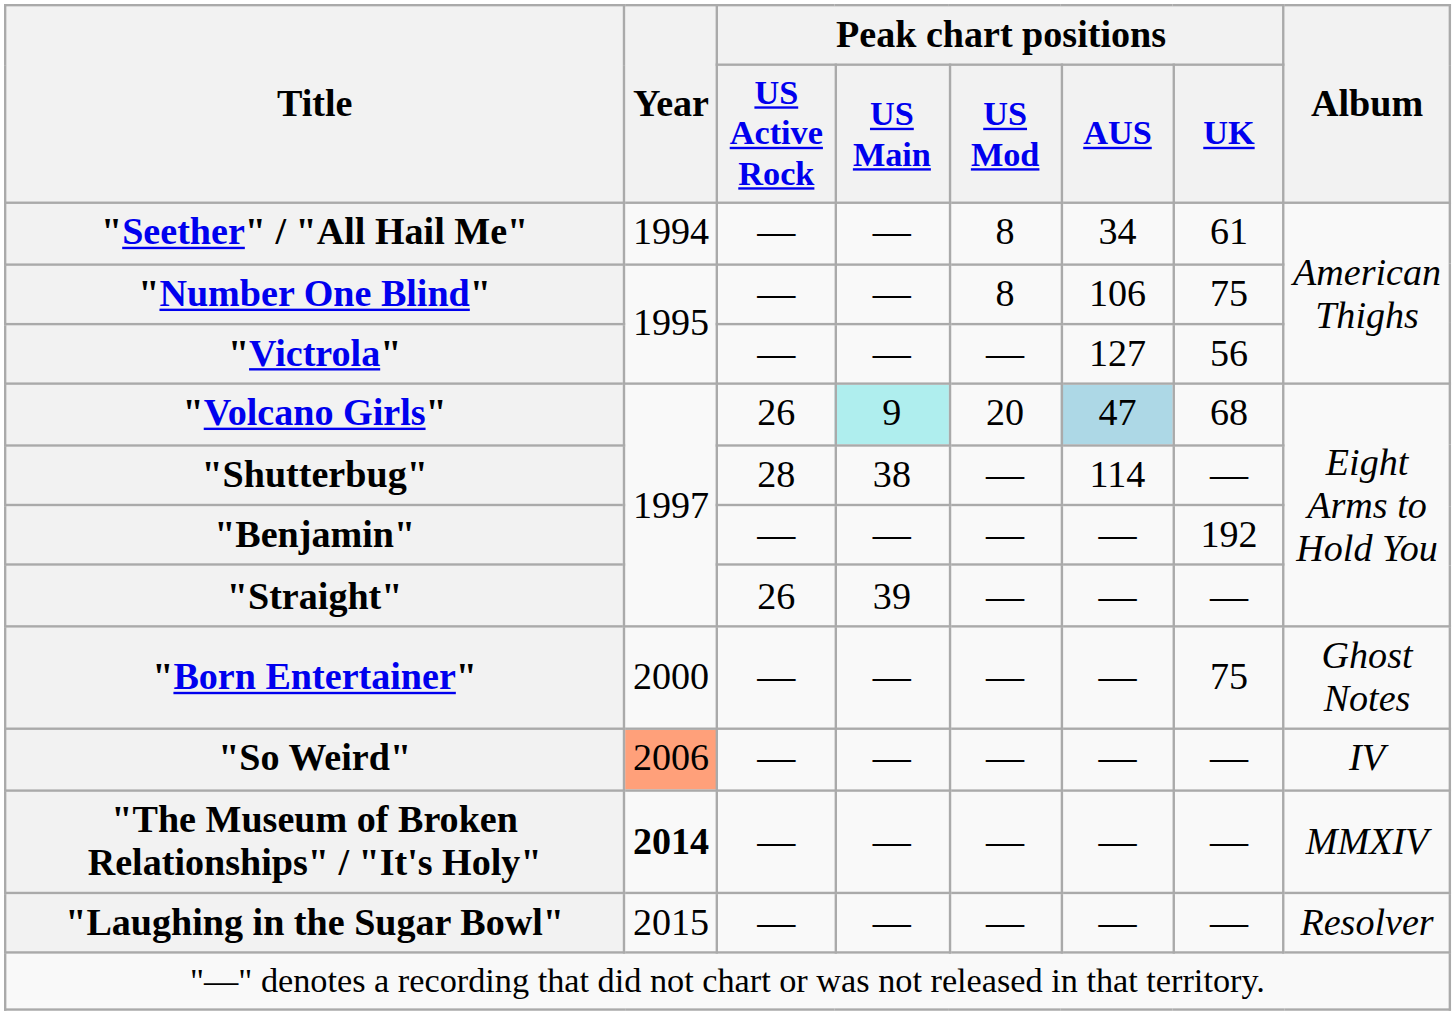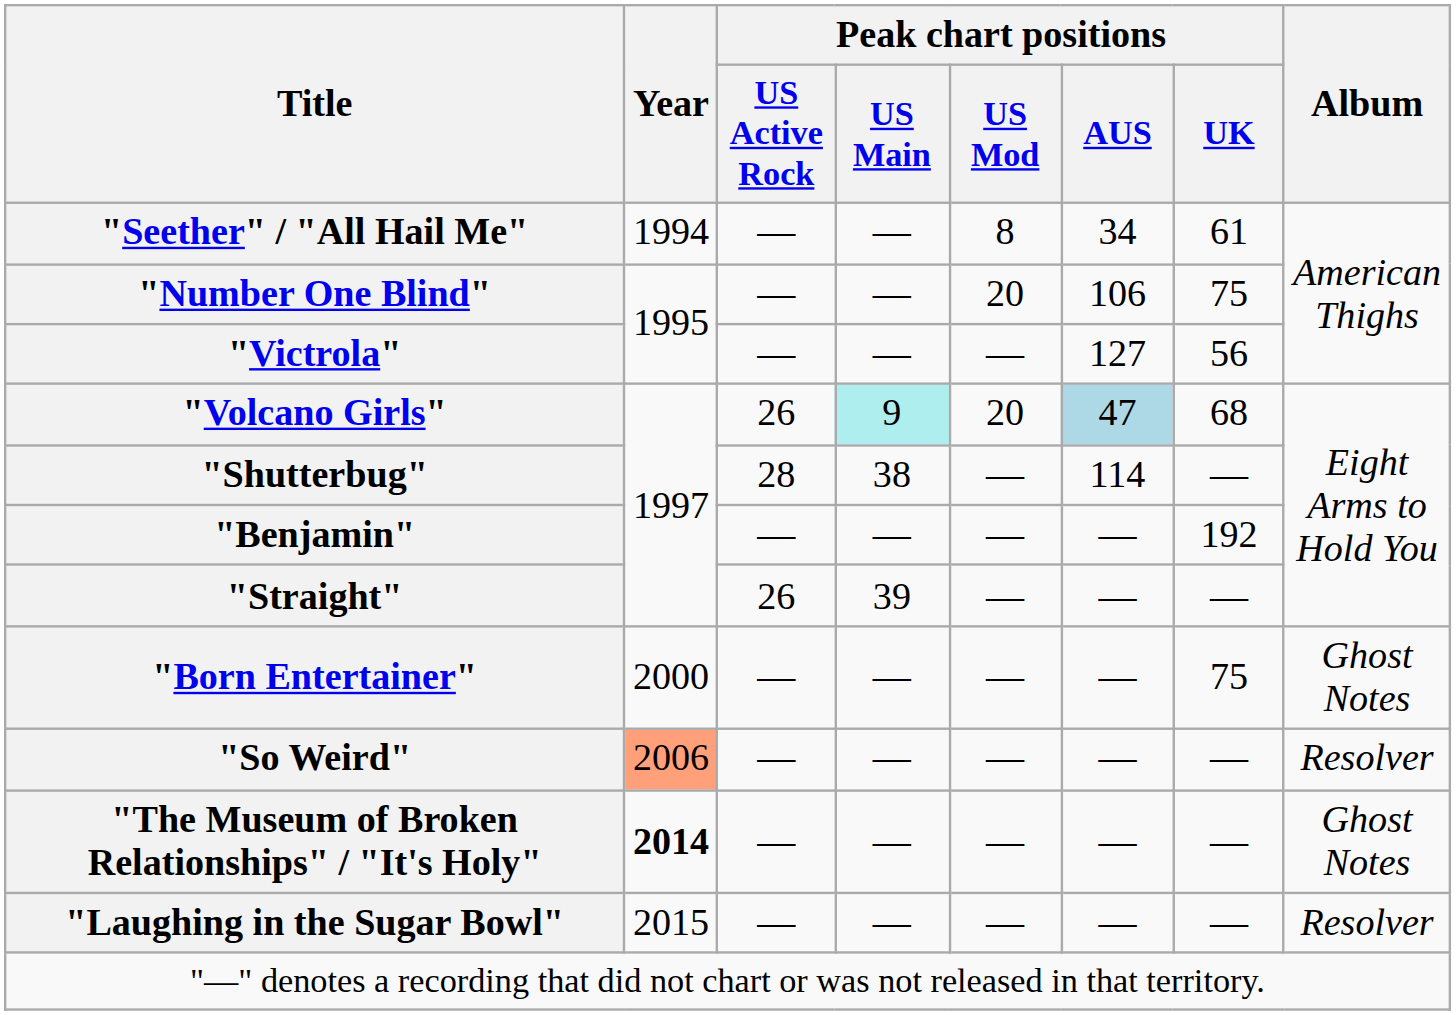(1005, 292) 8 -> (1005, 292) 20
(1367, 758) IV -> (1367, 758) Resolver
(1367, 840) MMXIV -> (1367, 840) Ghost Notes
